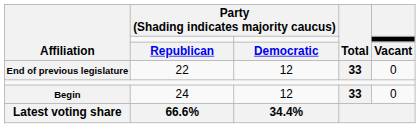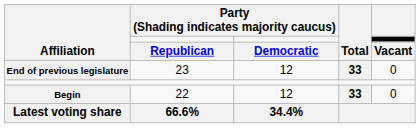(182, 70) 22 -> (182, 70) 23
(182, 94) 24 -> (182, 94) 22
